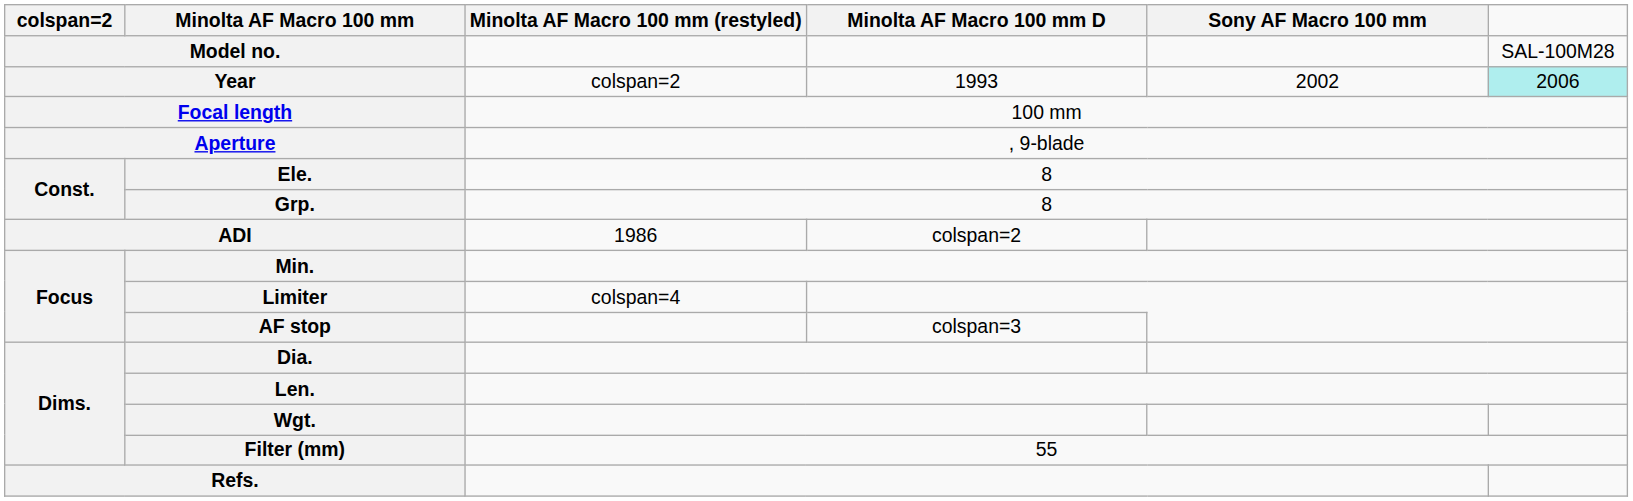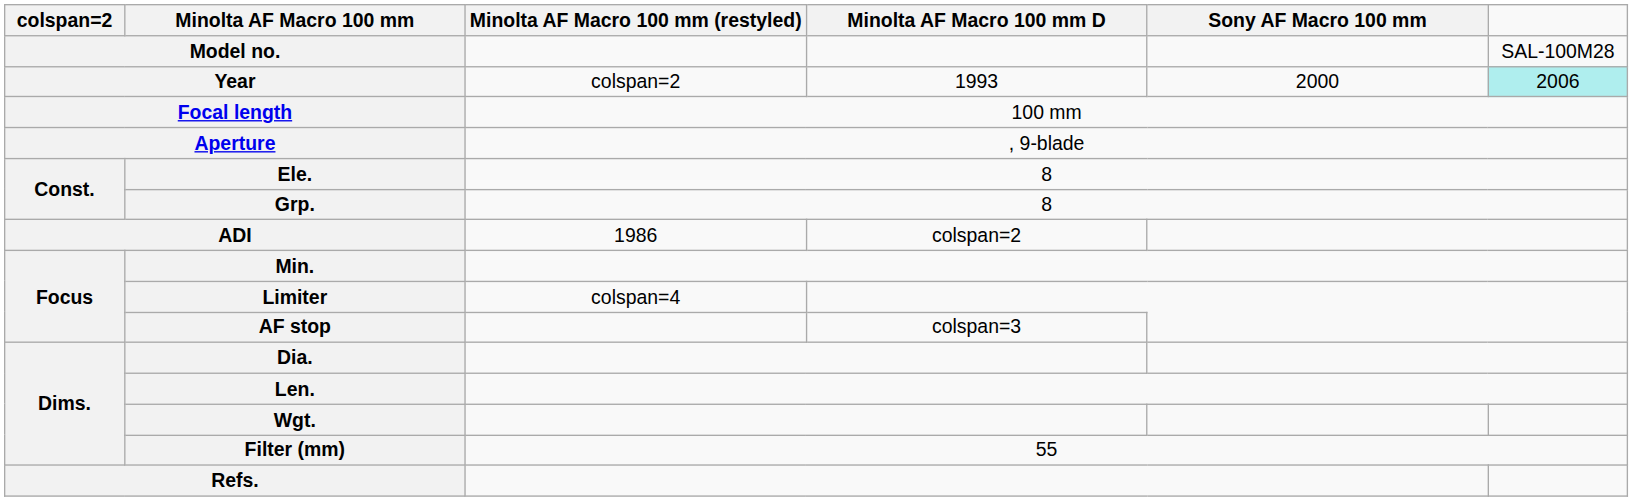(1317, 82) 2002 -> (1317, 82) 2000
